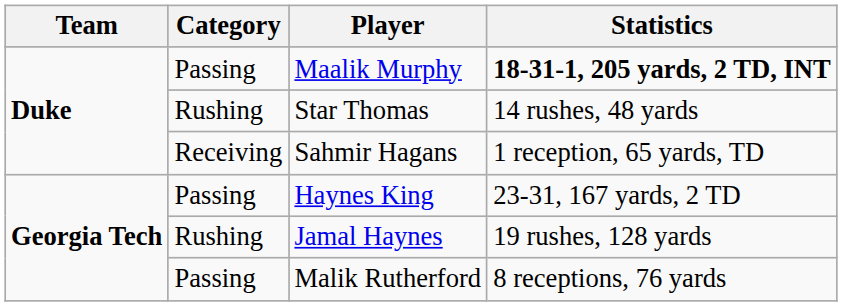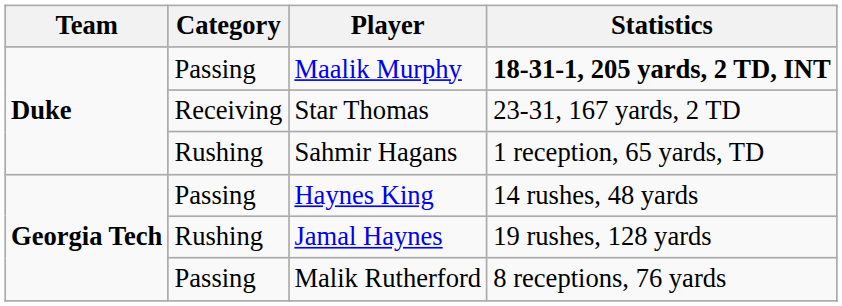(219, 110) Rushing -> (228, 110) Receiving
(596, 110) 14 rushes, 48 yards -> (617, 110) 23-31, 167 yards, 2 TD
(228, 152) Receiving -> (219, 152) Rushing
(617, 194) 23-31, 167 yards, 2 TD -> (596, 194) 14 rushes, 48 yards
